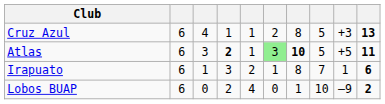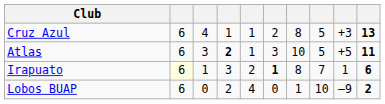(275, 52) lightgreen background -> (275, 52) no background
(298, 52) bold -> (298, 52) normal
(182, 70) no background -> (182, 70) lightyellow background
(275, 70) normal -> (275, 70) bold
